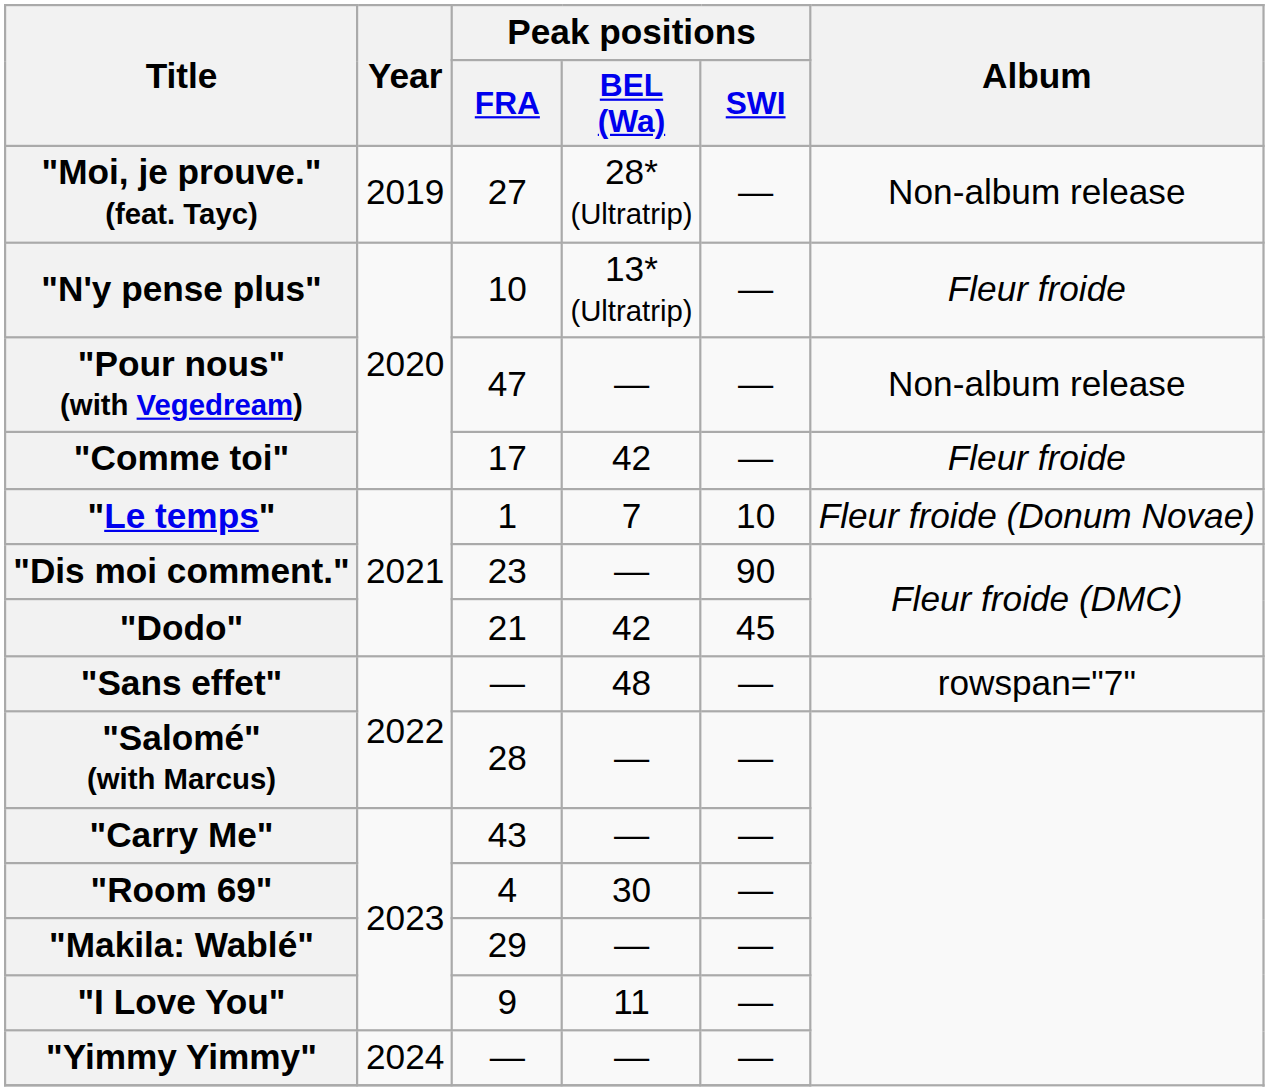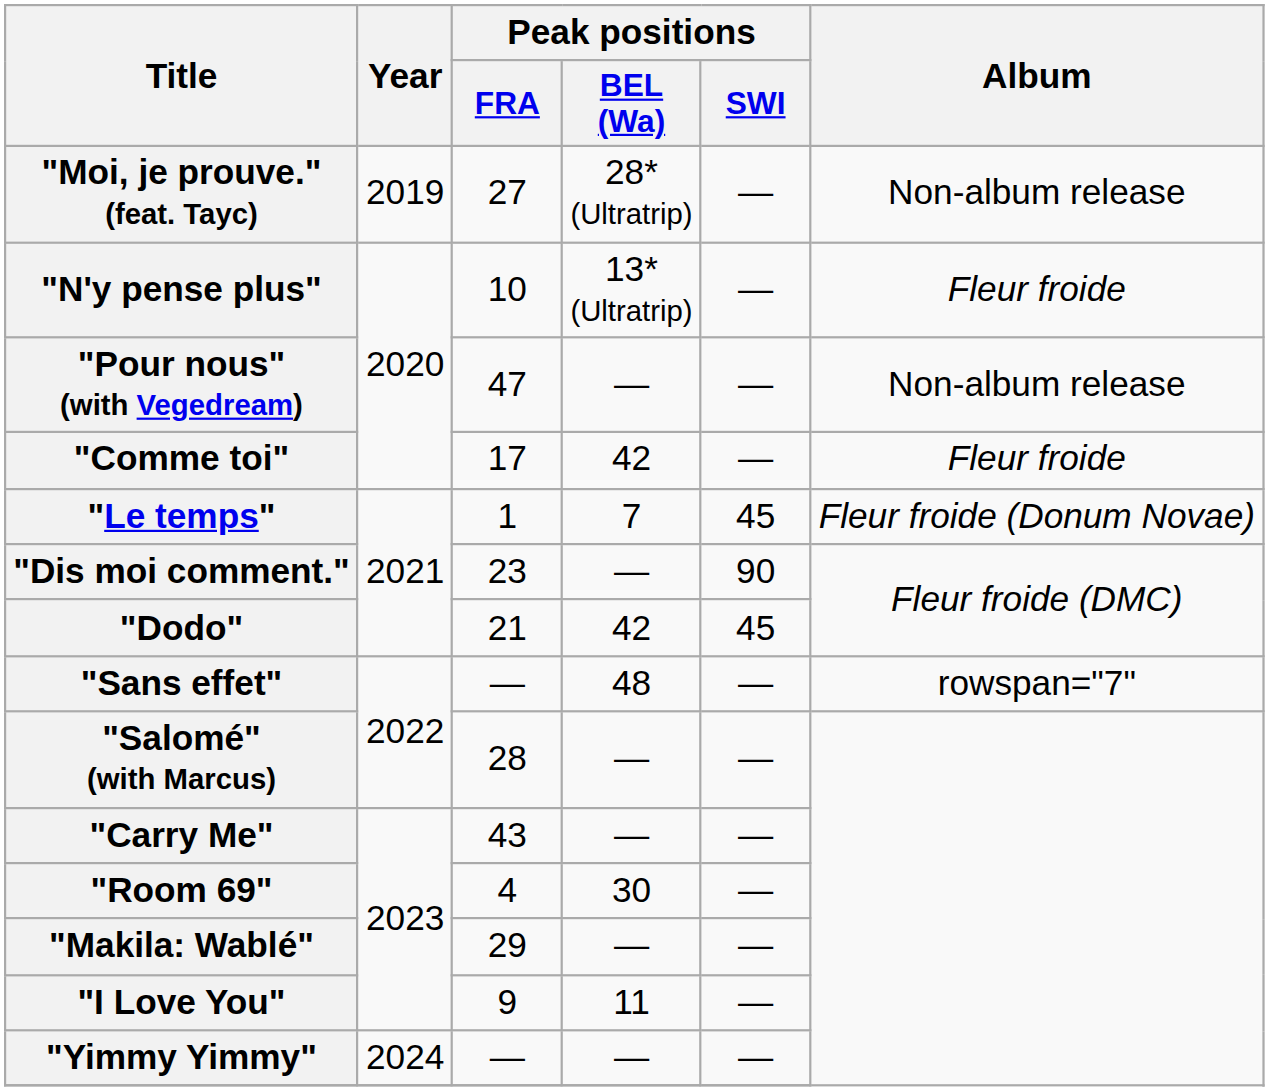(756, 515) 10 -> (756, 515) 45
